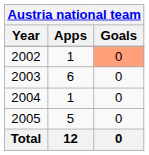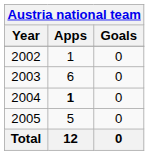(119, 56) lightsalmon background -> (119, 56) no background
(71, 98) normal -> (71, 98) bold
